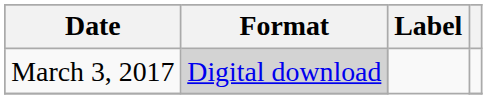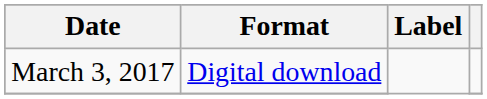(284, 70) lightgrey background -> (284, 70) no background
